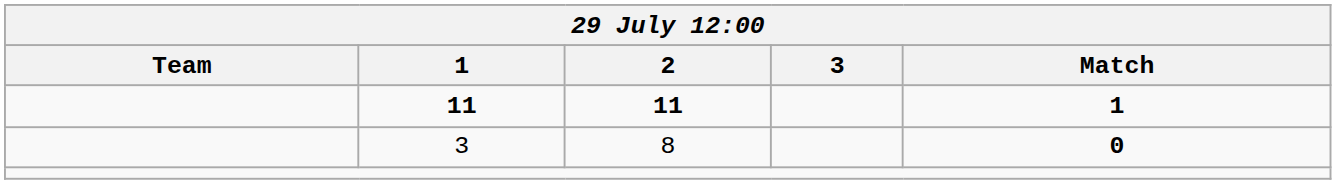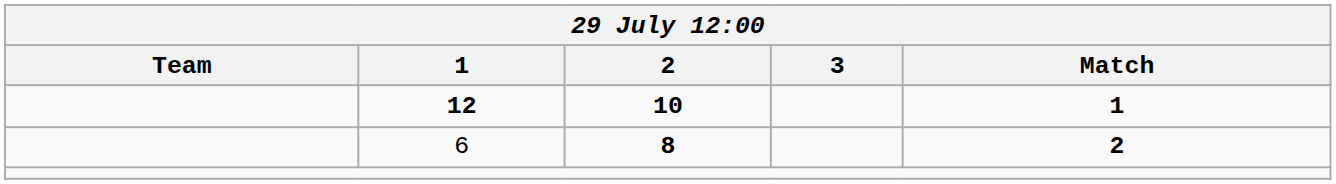(462, 106) 11 -> (462, 106) 12
(668, 106) 11 -> (668, 106) 10
(462, 147) 3 -> (462, 147) 6
(668, 147) normal -> (668, 147) bold
(1117, 147) 0 -> (1117, 147) 2
